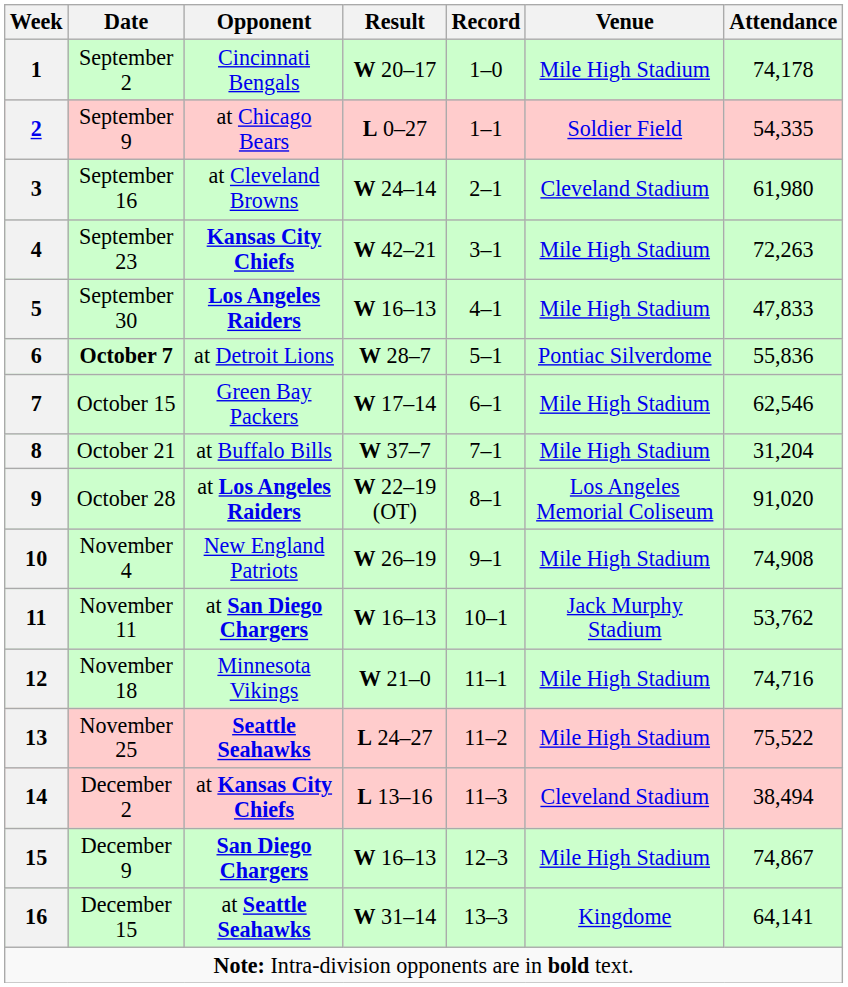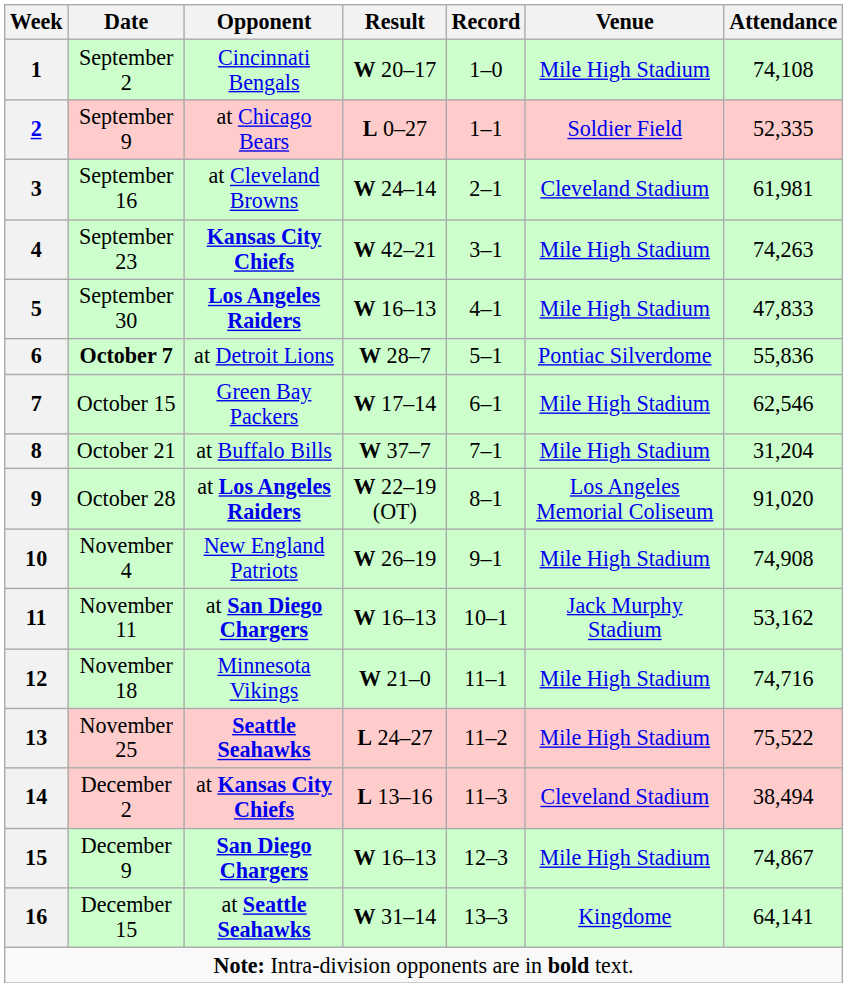(783, 69) 74,178 -> (783, 69) 74,108
(783, 129) 54,335 -> (783, 129) 52,335
(783, 189) 61,980 -> (783, 189) 61,981
(783, 249) 72,263 -> (783, 249) 74,263
(783, 618) 53,762 -> (783, 618) 53,162
